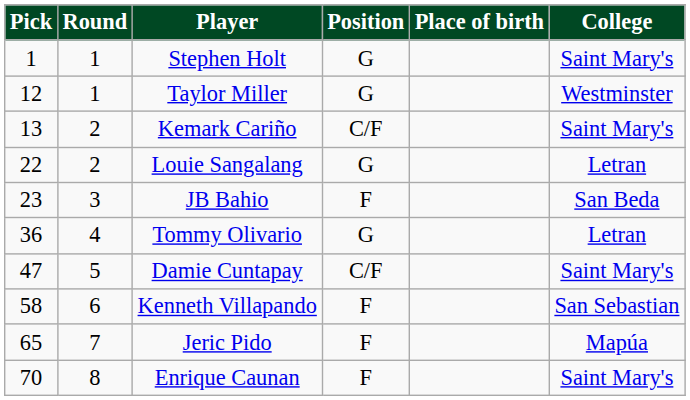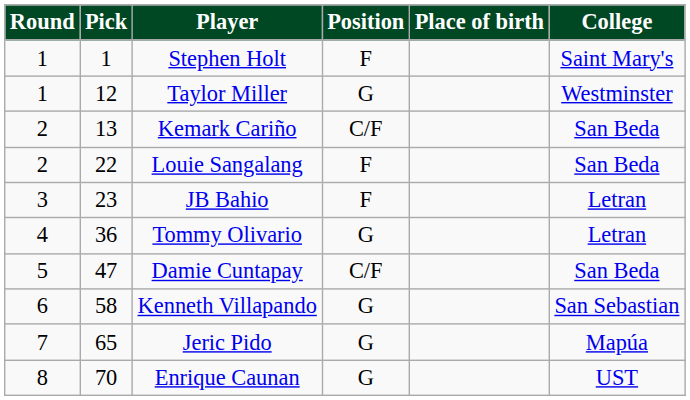columns swapped: (95, 22) <-> (31, 22)
(366, 57) G -> (366, 57) F
(617, 128) Saint Mary's -> (617, 128) San Beda
(366, 164) G -> (366, 164) F
(617, 164) Letran -> (617, 164) San Beda
(617, 199) San Beda -> (617, 199) Letran
(617, 270) Saint Mary's -> (617, 270) San Beda
(366, 306) F -> (366, 306) G
(366, 341) F -> (366, 341) G
(366, 377) F -> (366, 377) G
(617, 377) Saint Mary's -> (617, 377) UST
